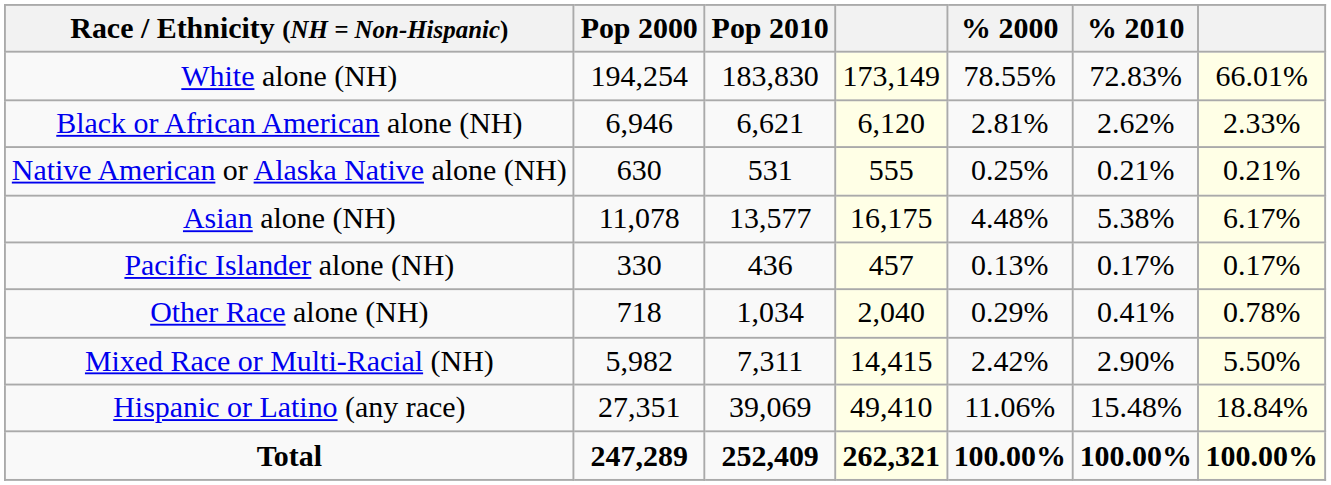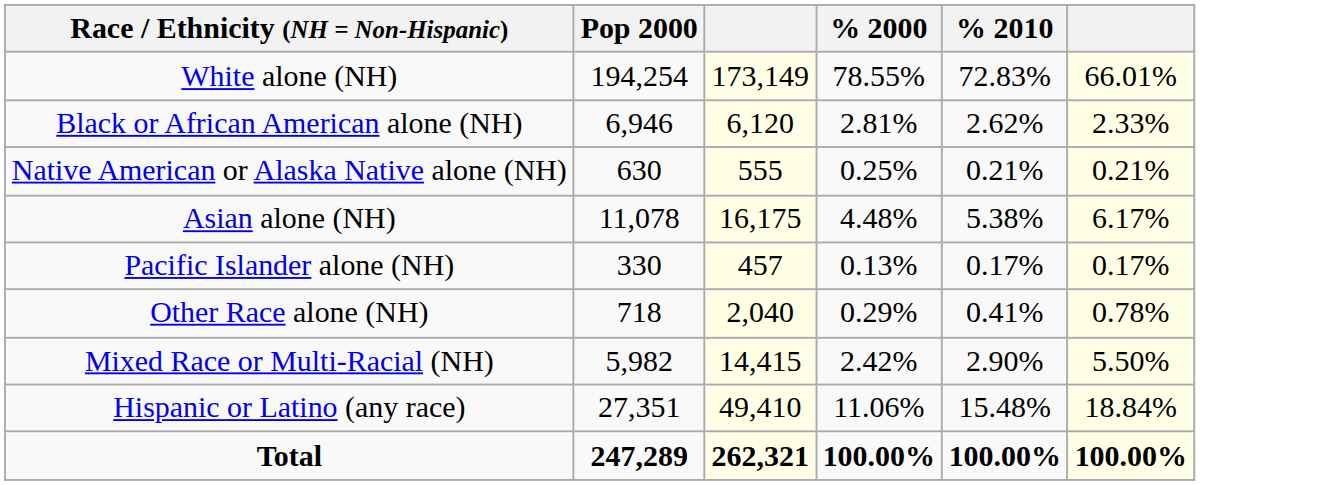- column: (770, 28)
